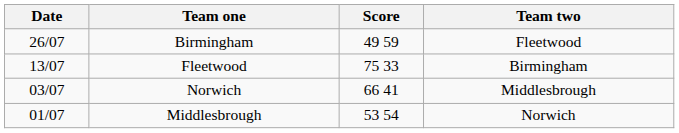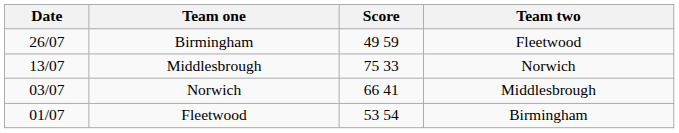(214, 66) Fleetwood -> (214, 66) Middlesbrough
(548, 66) Birmingham -> (548, 66) Norwich
(214, 115) Middlesbrough -> (214, 115) Fleetwood
(548, 115) Norwich -> (548, 115) Birmingham
